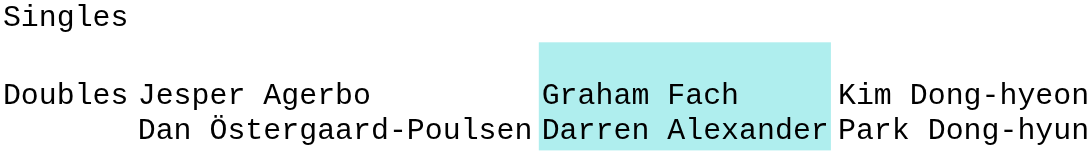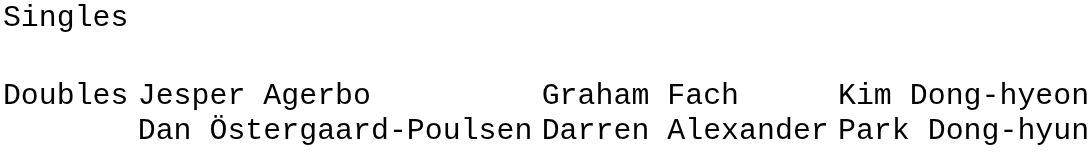(685, 114) paleturquoise background -> (685, 114) no background
